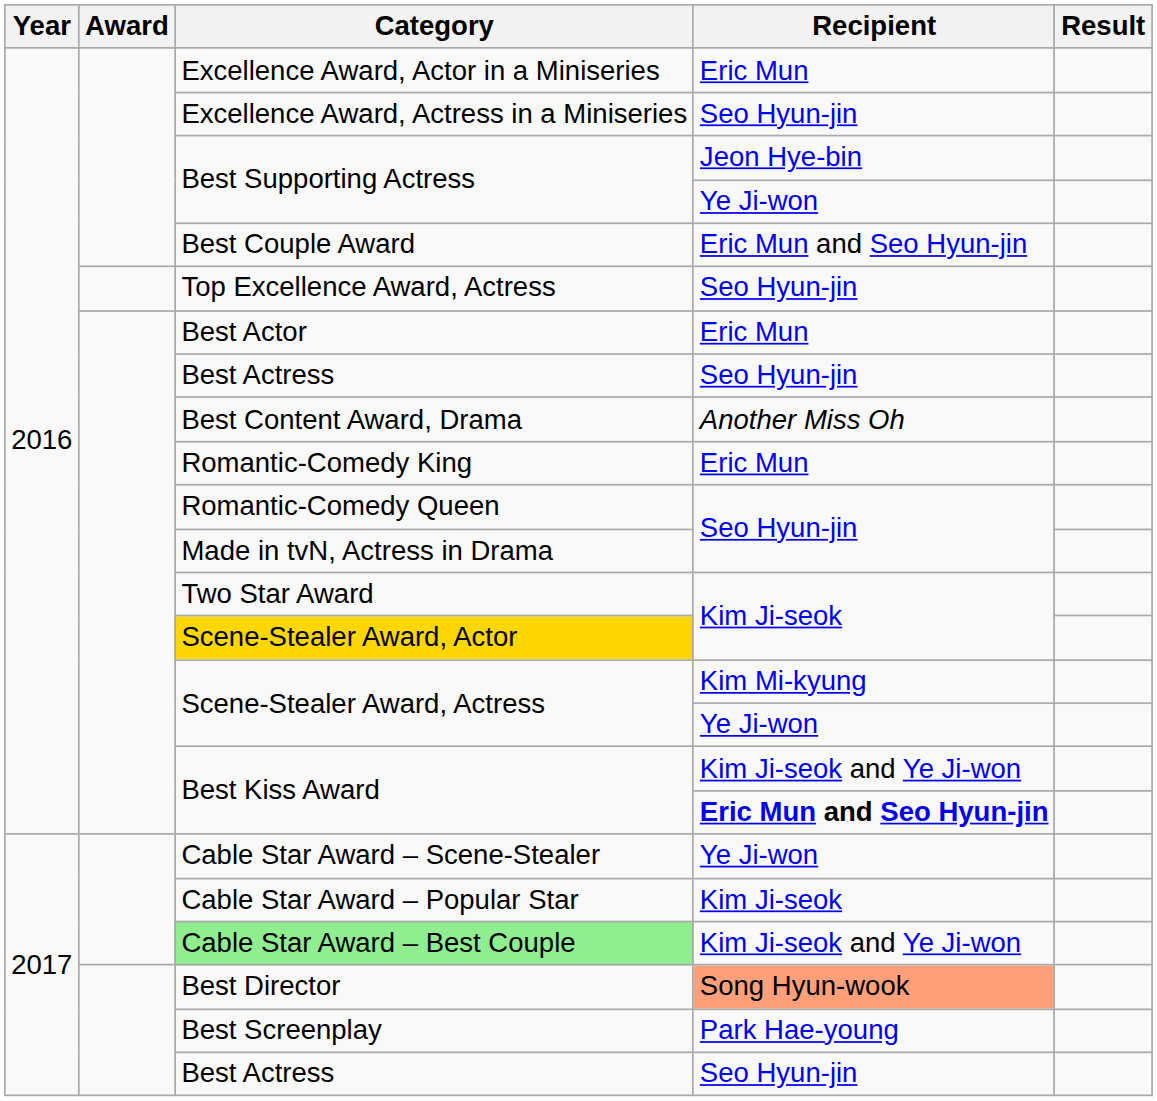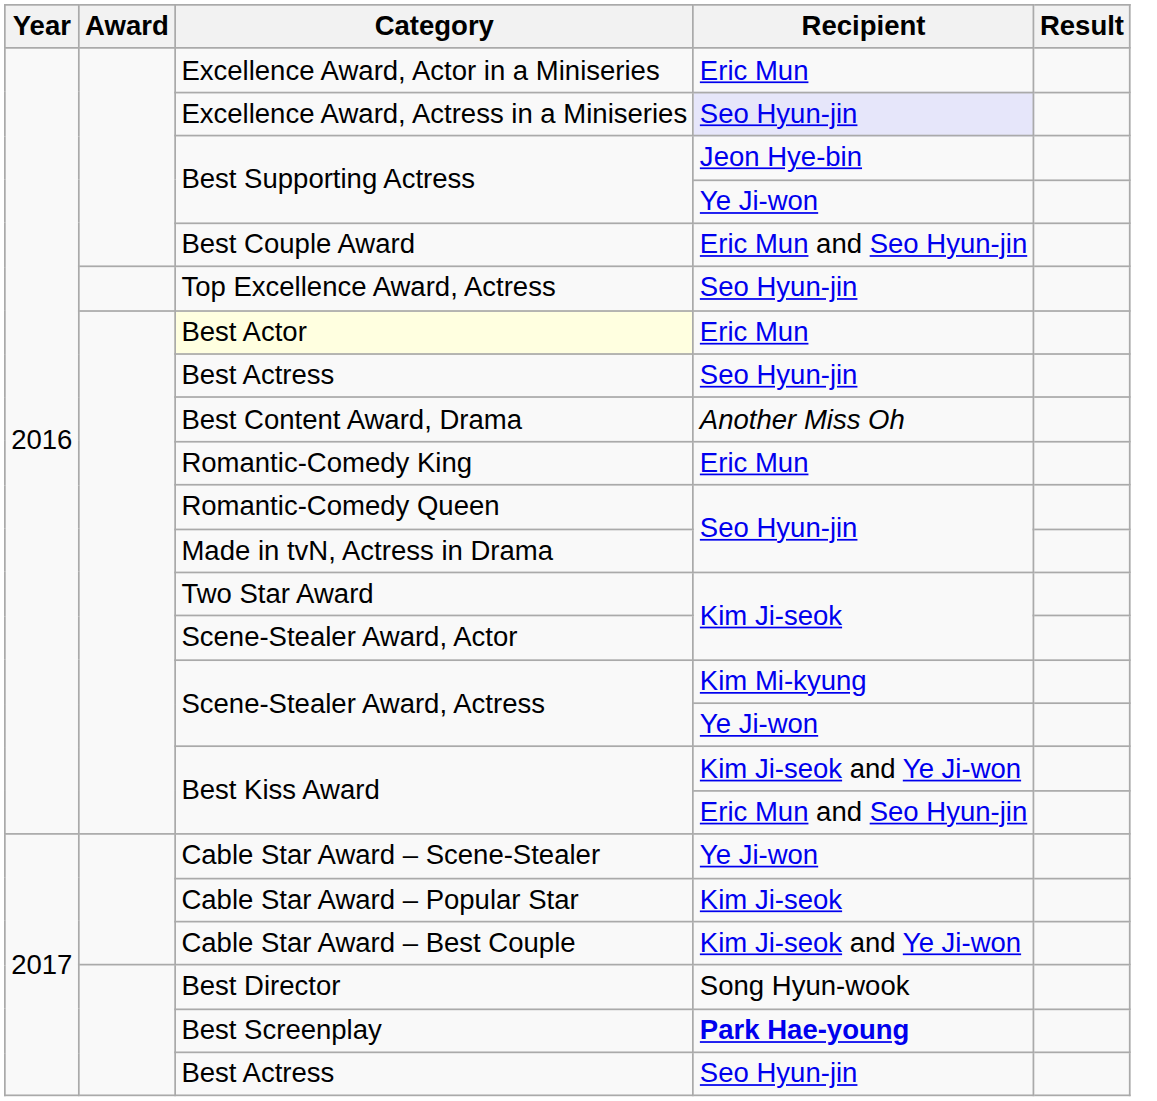(779, 113) no background -> (779, 113) lavender background
(244, 331) no background -> (244, 331) lightyellow background
(349, 637) gold background -> (349, 637) no background
(874, 811) bold -> (864, 811) normal
(378, 942) lightgreen background -> (378, 942) no background
(805, 986) lightsalmon background -> (805, 986) no background
(799, 1030) normal -> (805, 1030) bold
